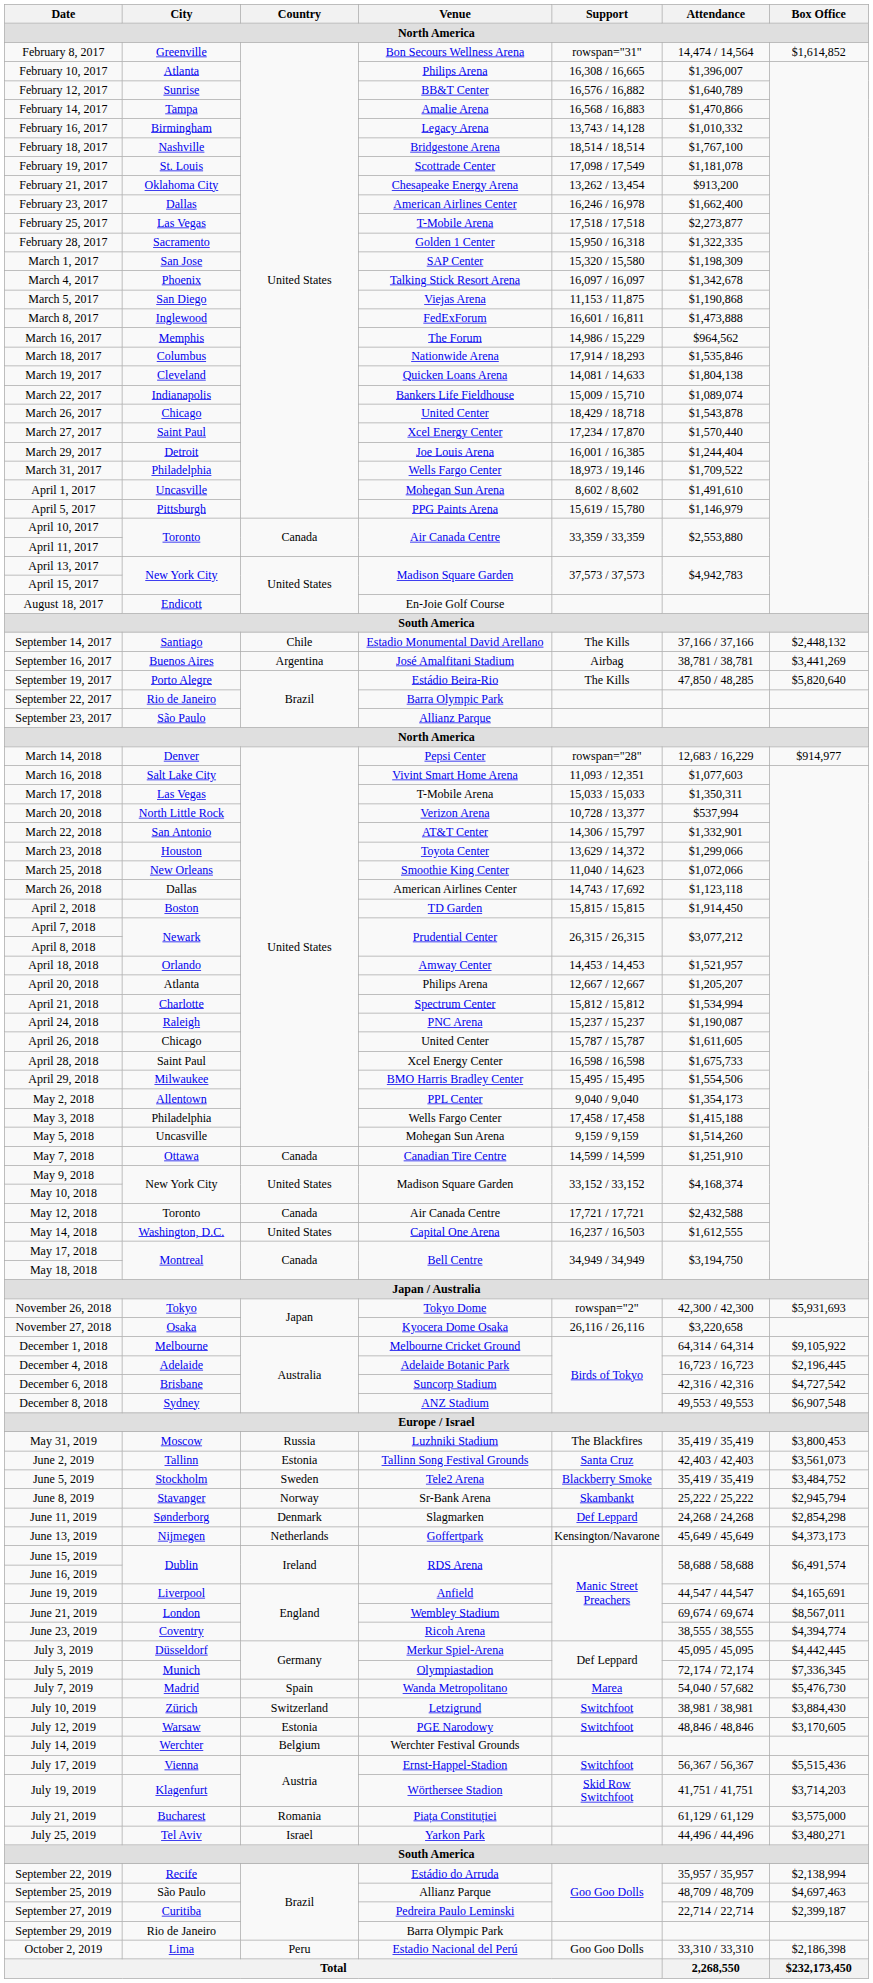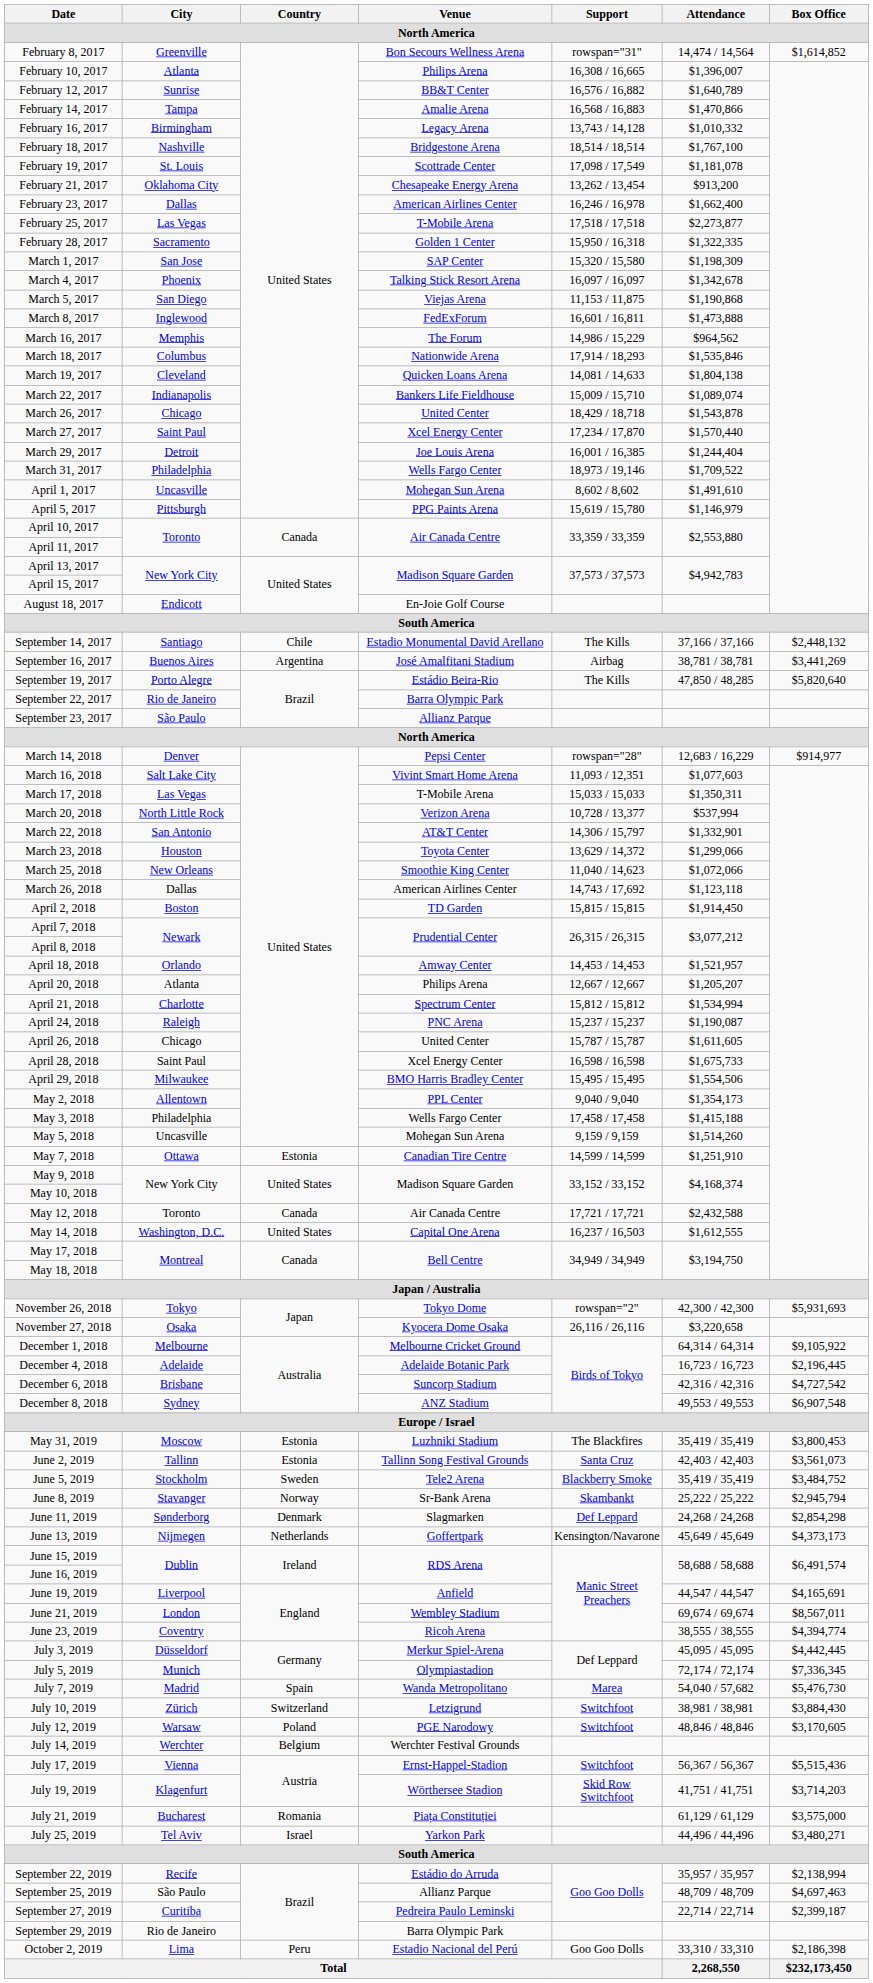(299, 1155) Canada -> (299, 1155) Estonia
(299, 1441) Russia -> (299, 1441) Estonia
(299, 1726) Estonia -> (299, 1726) Poland
